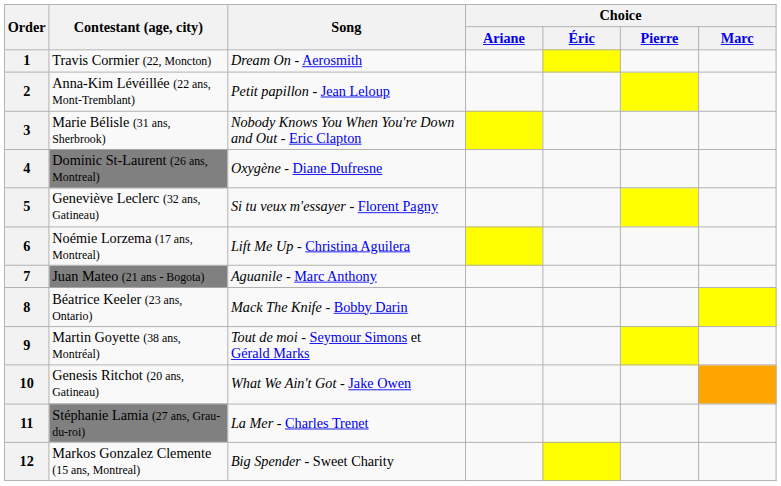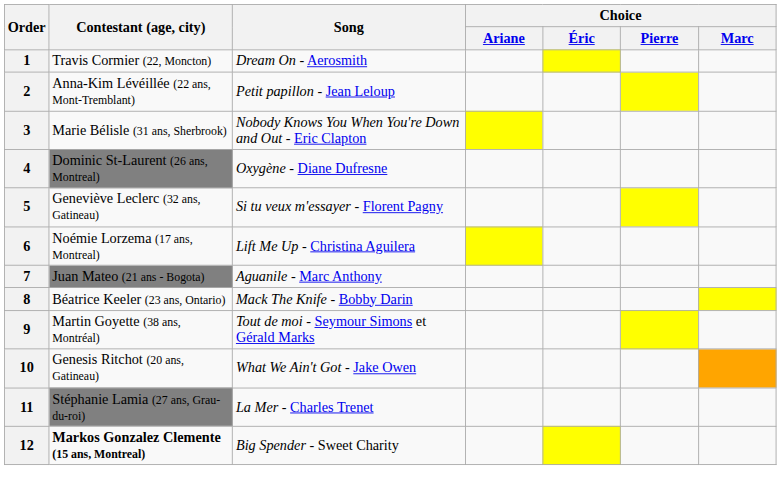(132, 461) normal -> (136, 445) bold
